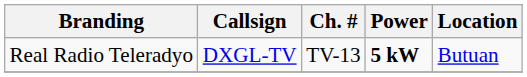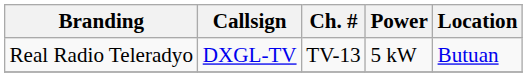(395, 54) bold -> (394, 54) normal
